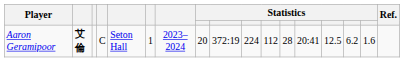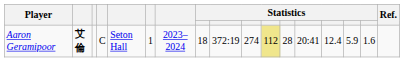(203, 41) 20 -> (203, 41) 18
(252, 41) 224 -> (252, 41) 274
(271, 41) no background -> (271, 41) khaki background
(333, 41) 12.5 -> (333, 41) 12.4
(352, 41) 6.2 -> (352, 41) 5.9
